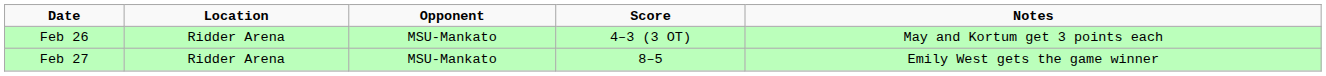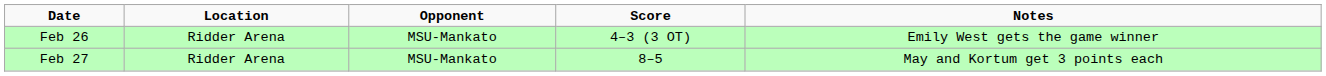(1033, 38) May and Kortum get 3 points each -> (1033, 38) Emily West gets the game winner
(1033, 60) Emily West gets the game winner -> (1033, 60) May and Kortum get 3 points each
